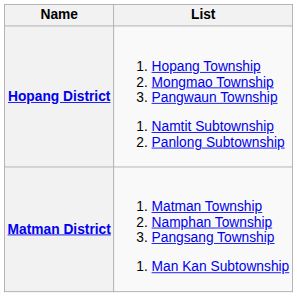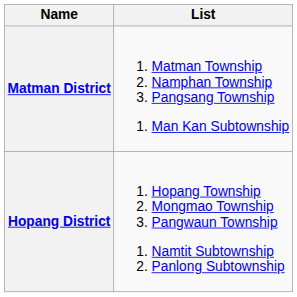rows swapped: (59, 96) <-> (59, 229)
